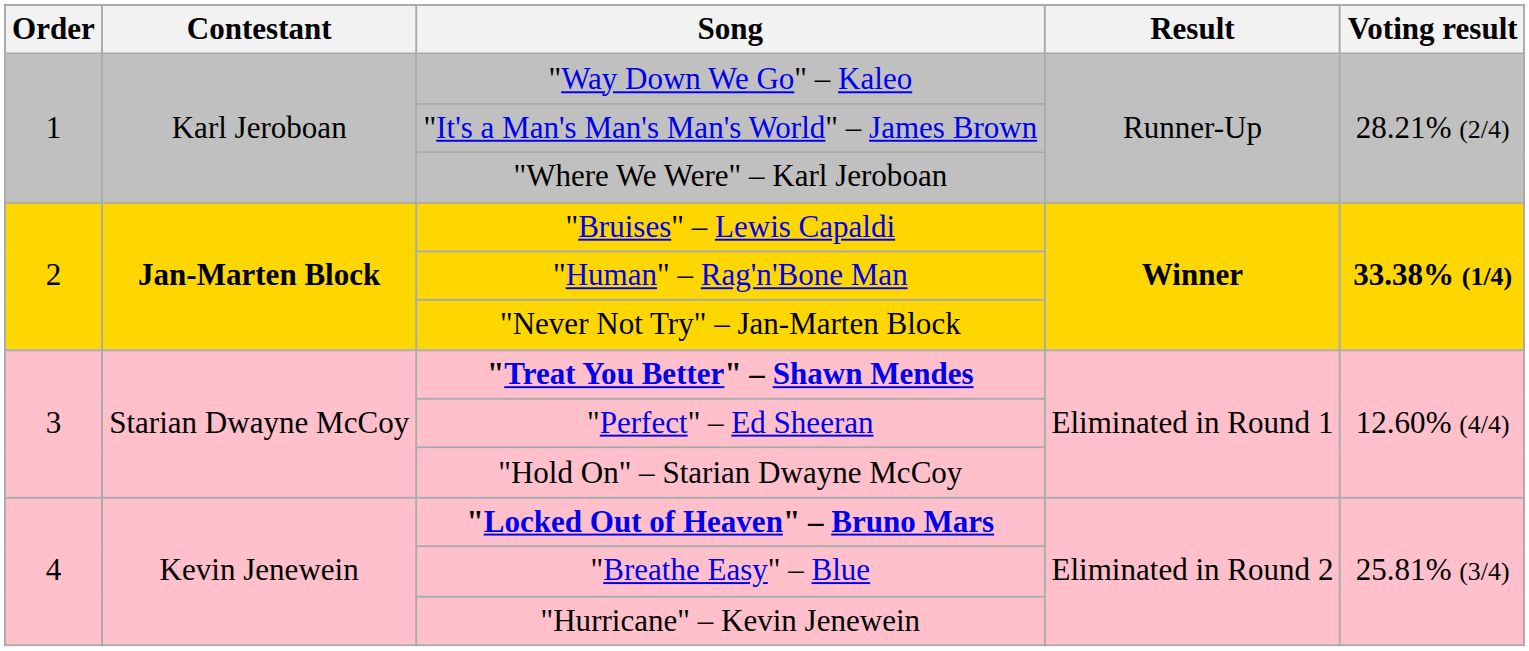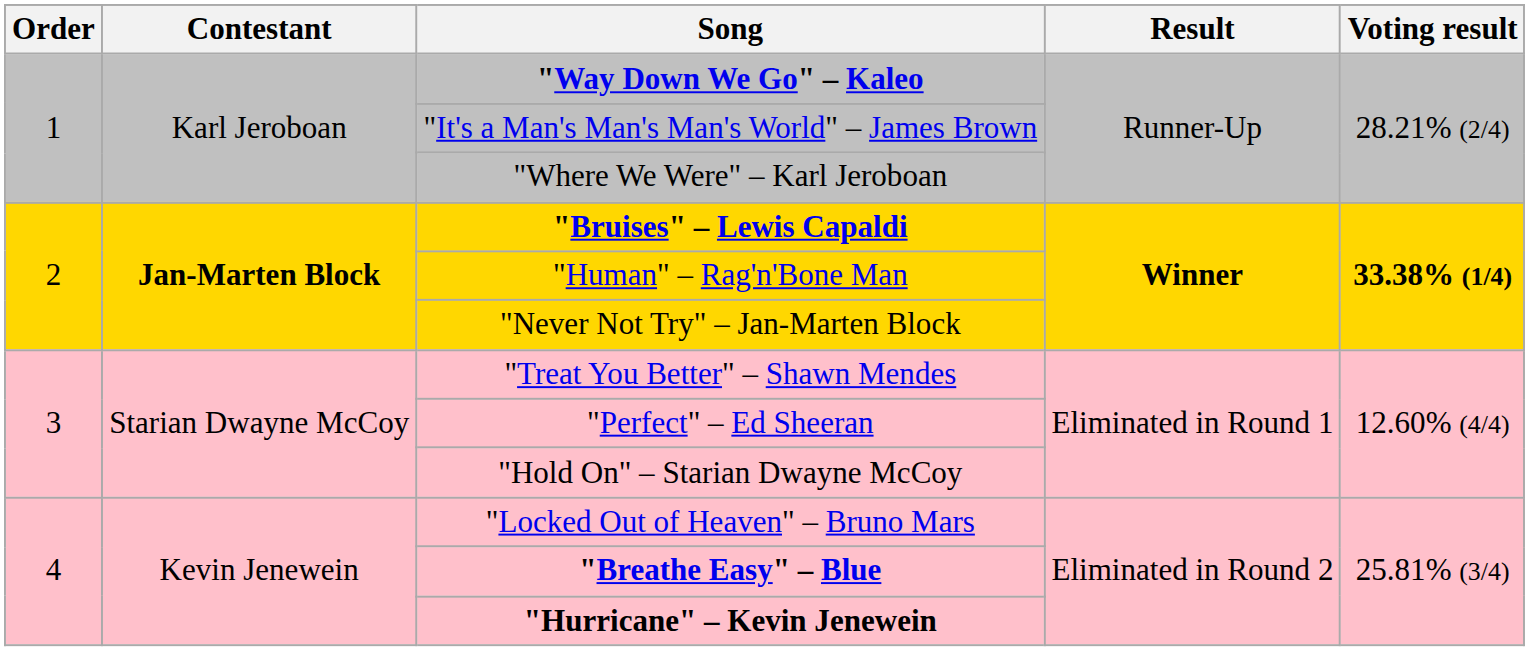(730, 78) normal -> (730, 78) bold
(730, 226) normal -> (730, 226) bold
(730, 373) bold -> (730, 373) normal
(730, 521) bold -> (730, 521) normal
(730, 570) normal -> (730, 570) bold
(730, 619) normal -> (730, 619) bold
